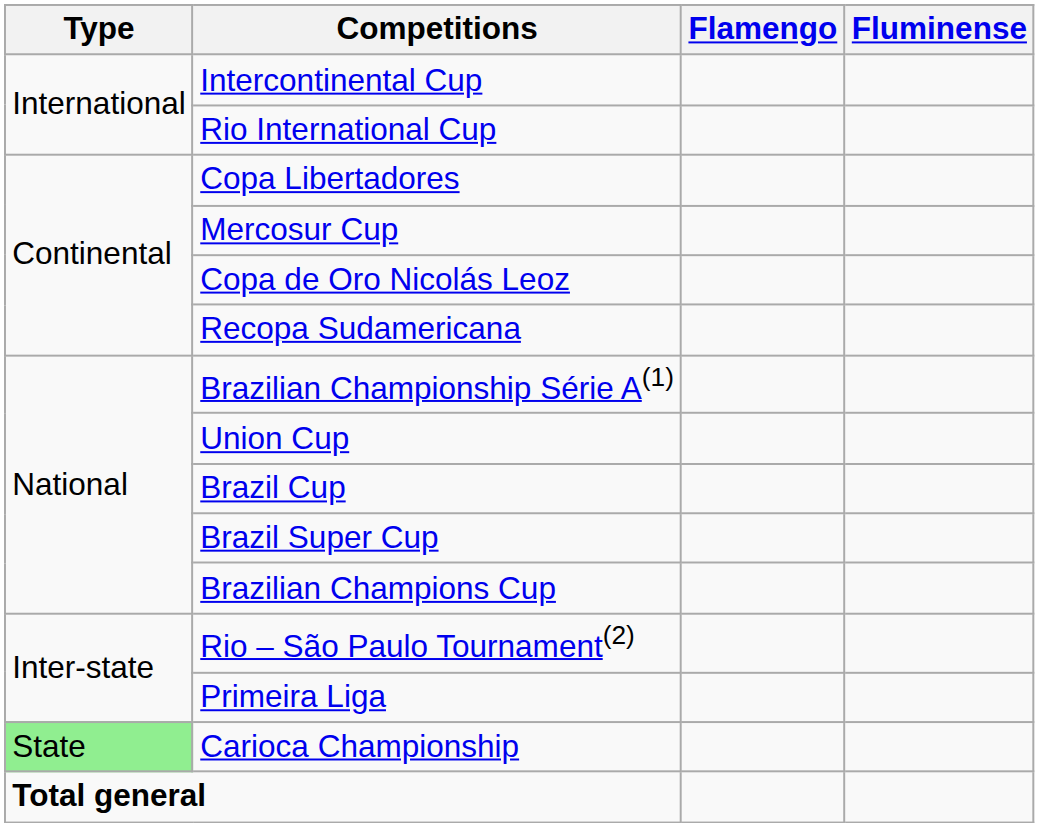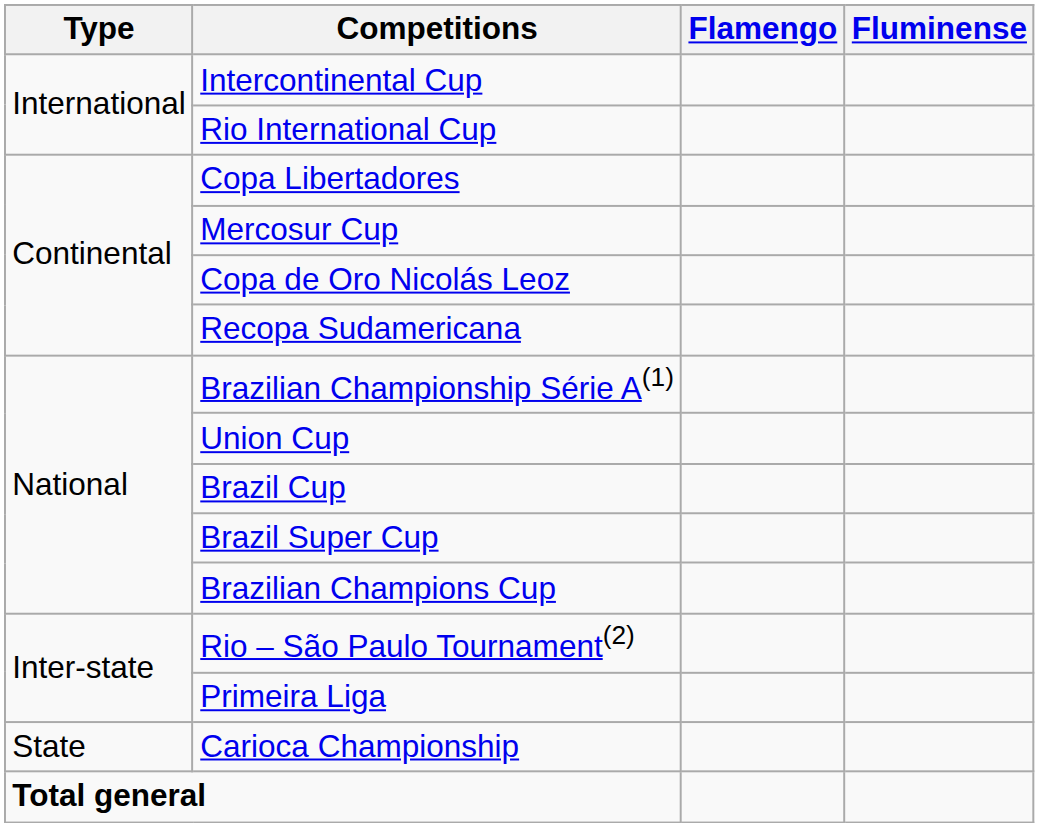(49, 746) lightgreen background -> (49, 746) no background
